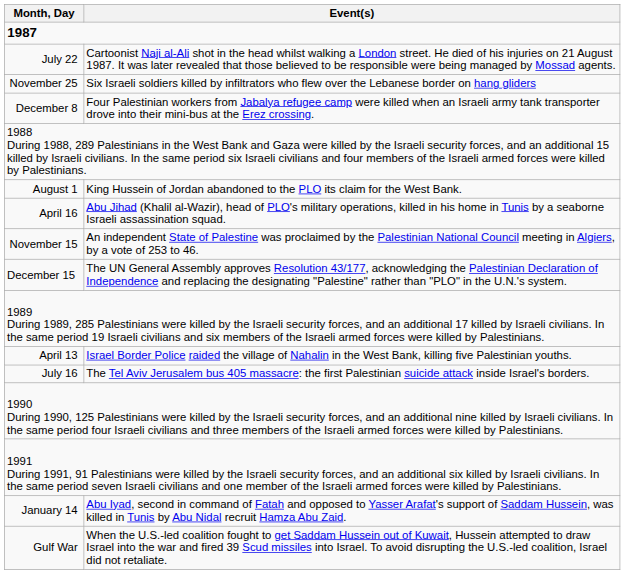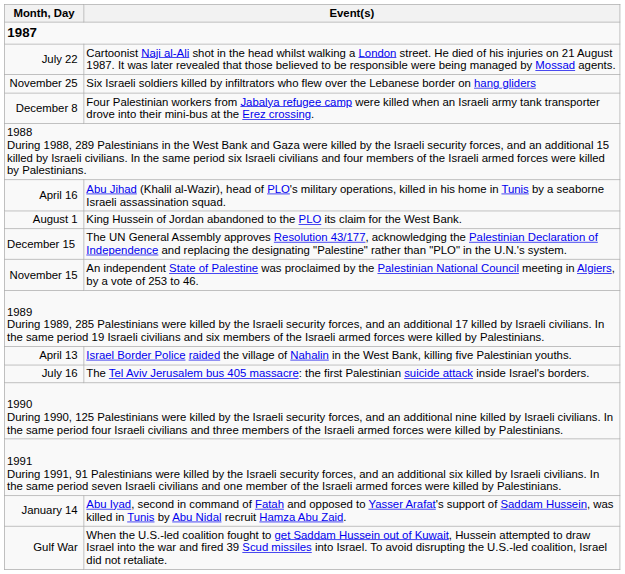rows swapped: (58, 213) <-> (55, 189)
rows swapped: (44, 244) <-> (41, 275)
